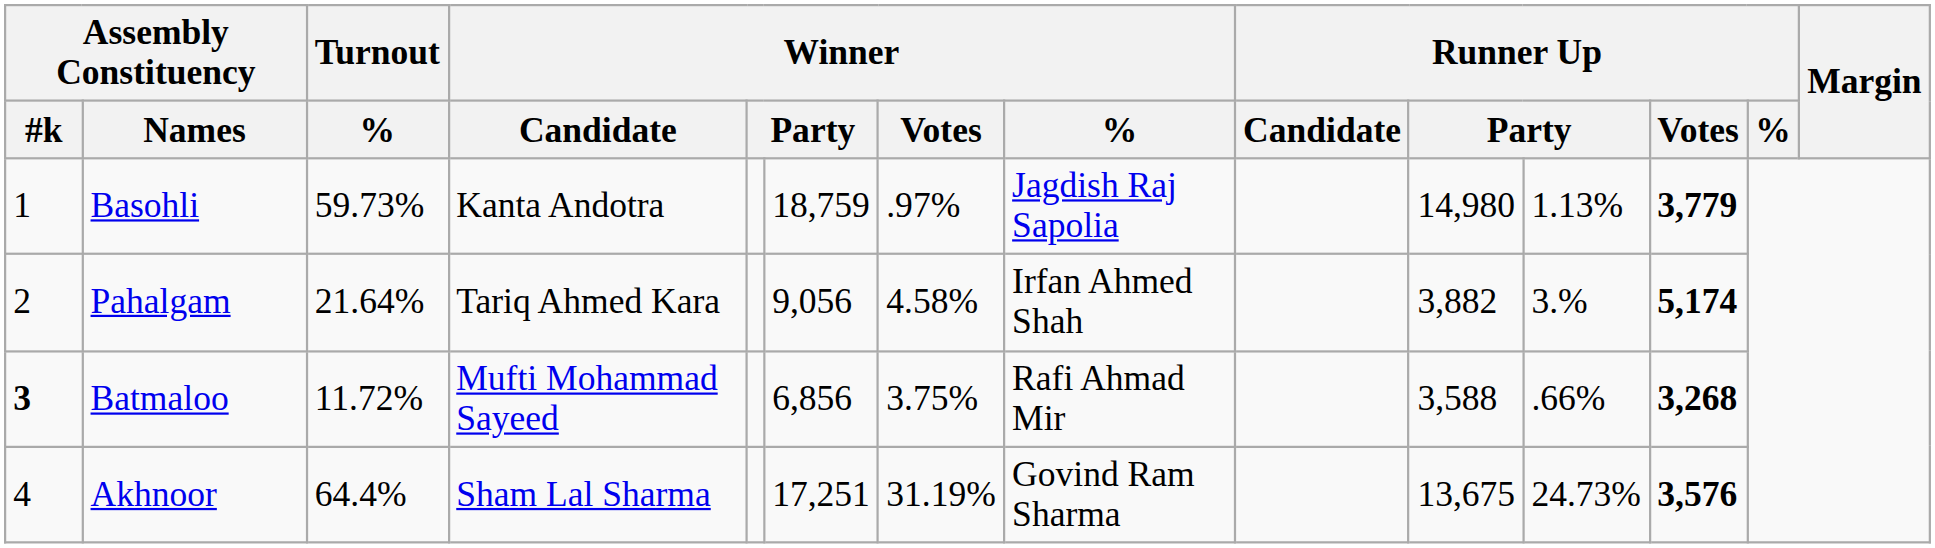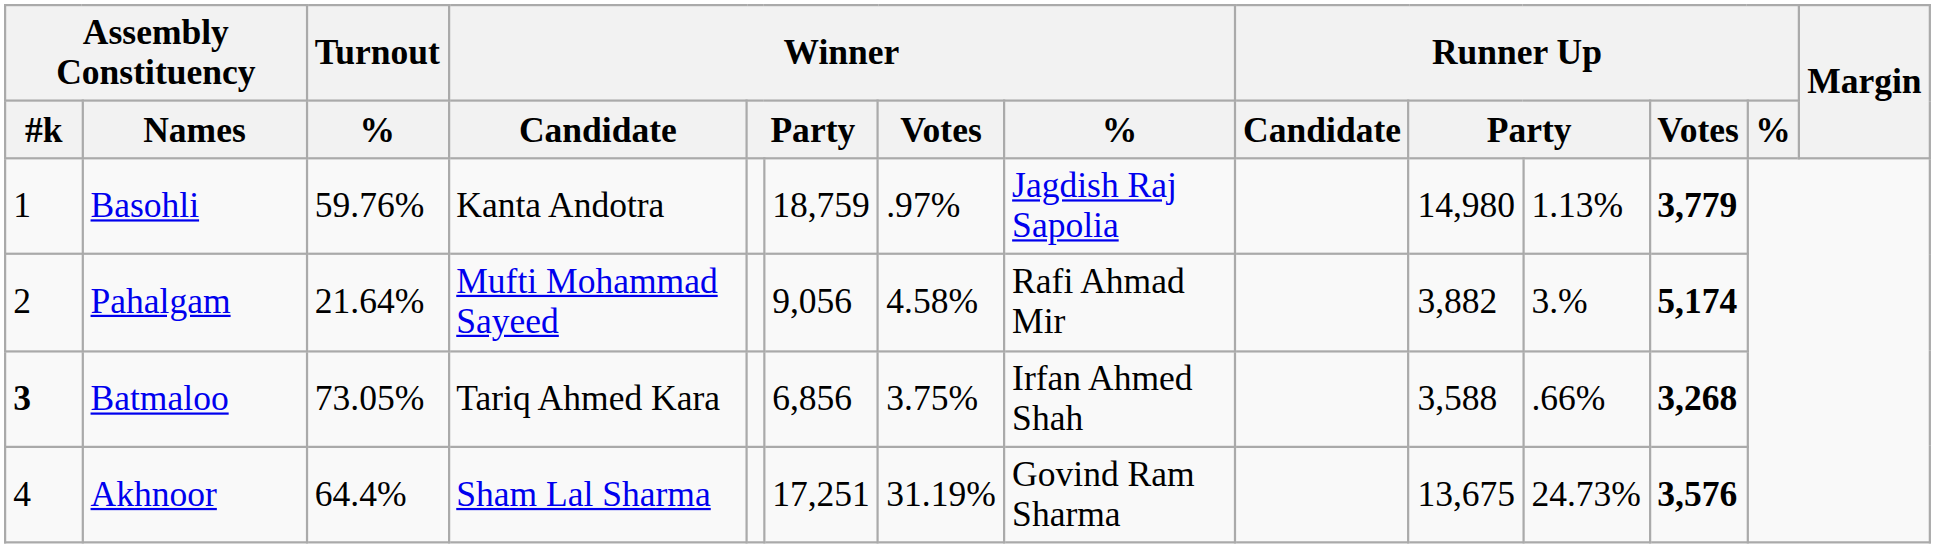(370, 205) 59.73% -> (370, 205) 59.76%
(588, 301) Tariq Ahmed Kara -> (587, 301) Mufti Mohammad Sayeed
(1102, 301) Irfan Ahmed Shah -> (1098, 301) Rafi Ahmad Mir
(369, 397) 11.72% -> (370, 397) 73.05%
(587, 397) Mufti Mohammad Sayeed -> (588, 397) Tariq Ahmed Kara
(1098, 397) Rafi Ahmad Mir -> (1102, 397) Irfan Ahmed Shah
